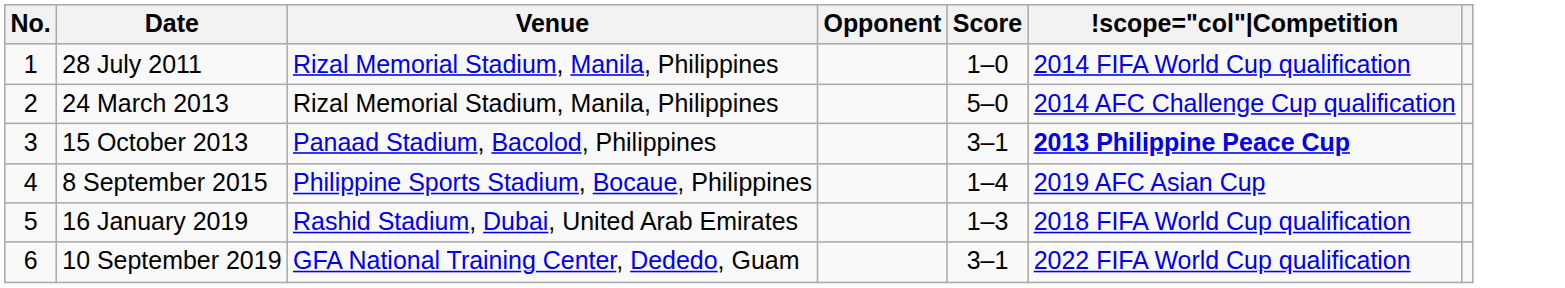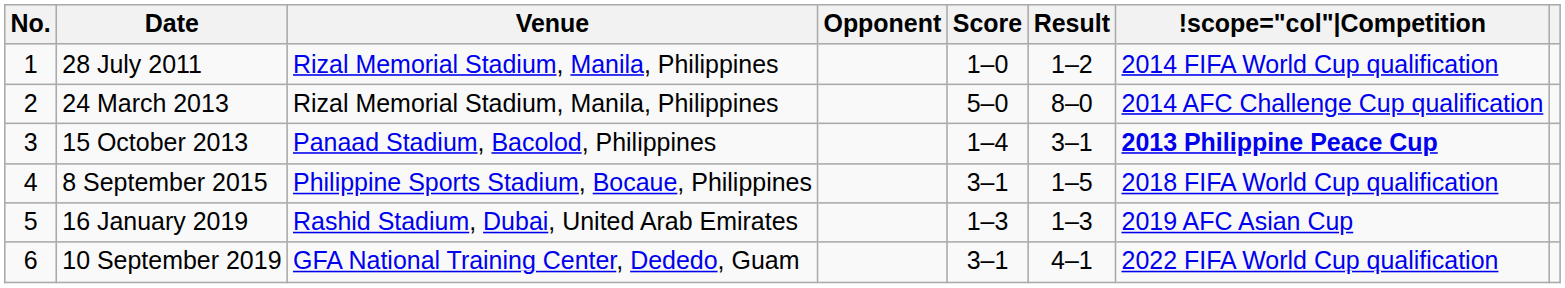+ column: (1072, 24)
(987, 143) 3–1 -> (987, 143) 1–4
(987, 182) 1–4 -> (987, 182) 3–1
(1150, 182) 2019 AFC Asian Cup -> (1310, 182) 2018 FIFA World Cup qualification
(1222, 222) 2018 FIFA World Cup qualification -> (1237, 222) 2019 AFC Asian Cup
